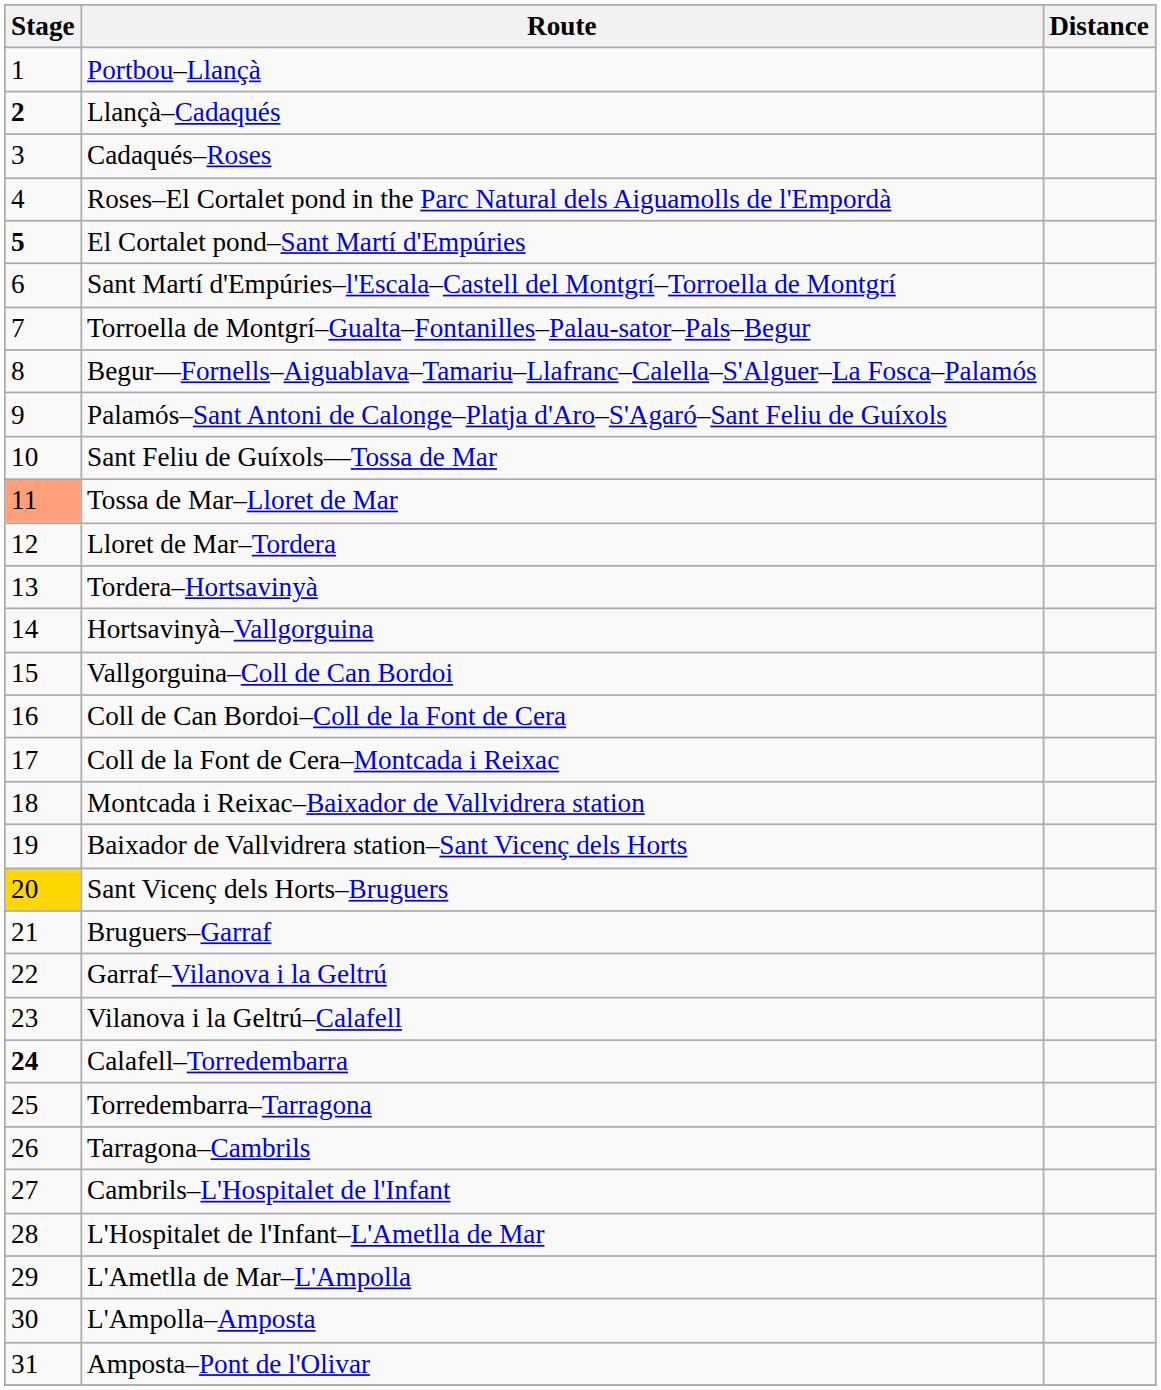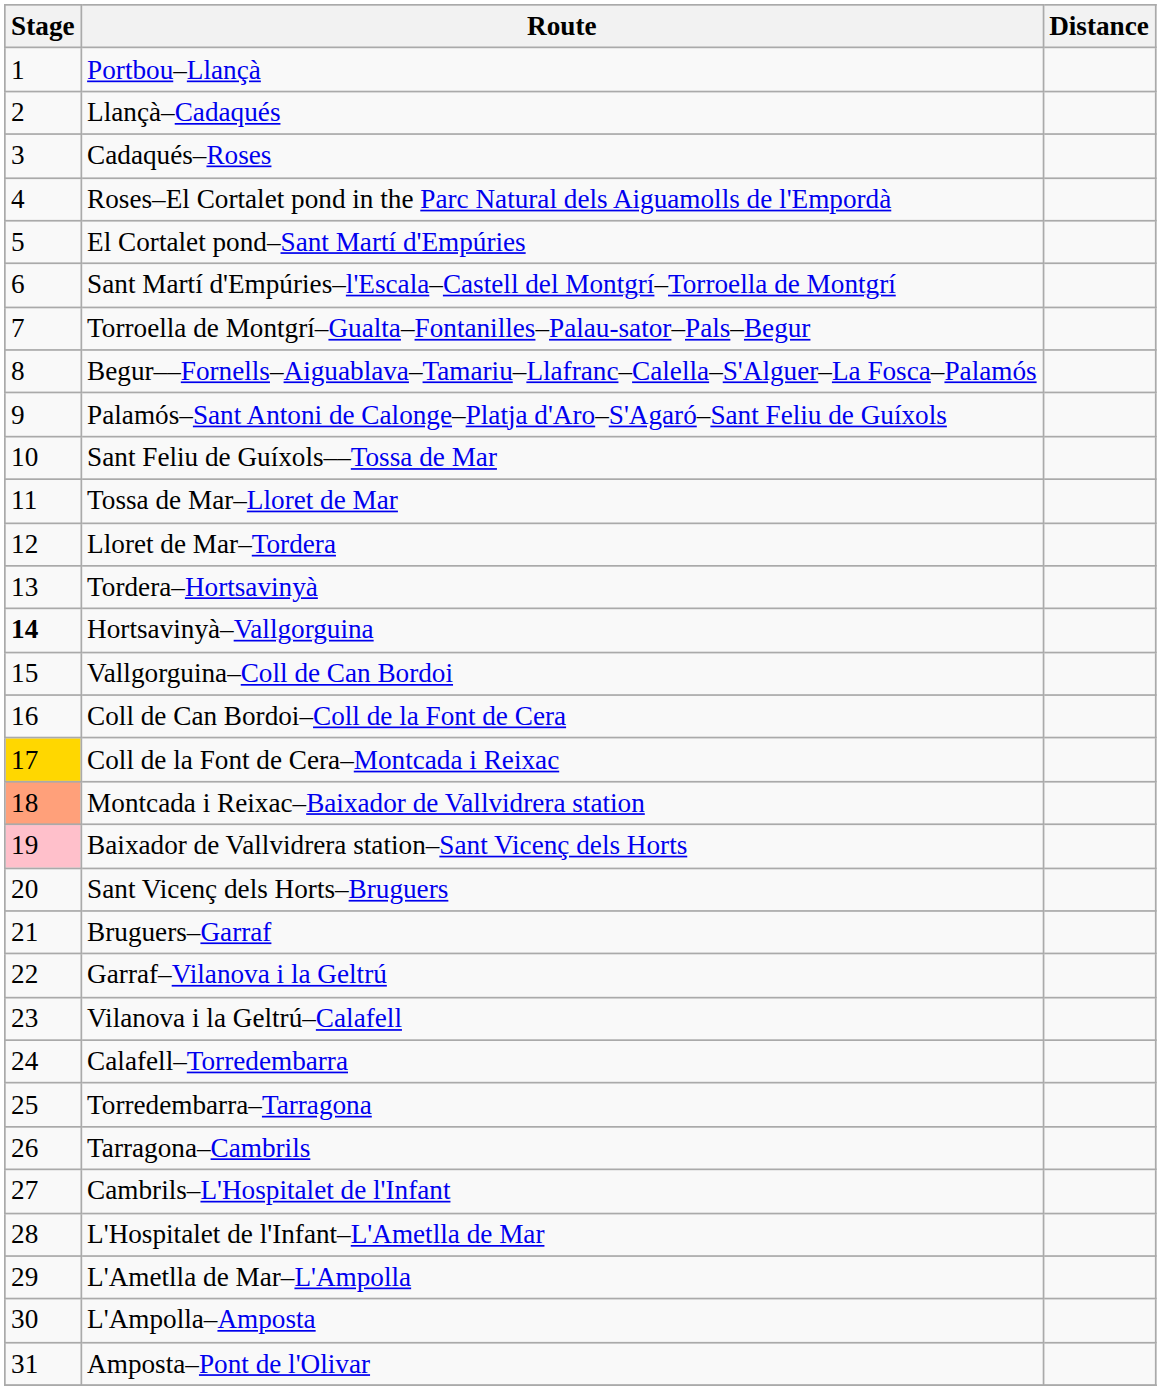(18, 112) bold -> (18, 112) normal
(18, 241) bold -> (18, 241) normal
(24, 500) lightsalmon background -> (24, 500) no background
(25, 629) normal -> (25, 629) bold
(25, 759) no background -> (25, 759) gold background
(25, 802) no background -> (25, 802) lightsalmon background
(25, 845) no background -> (25, 845) pink background
(25, 888) gold background -> (25, 888) no background
(25, 1061) bold -> (25, 1061) normal
